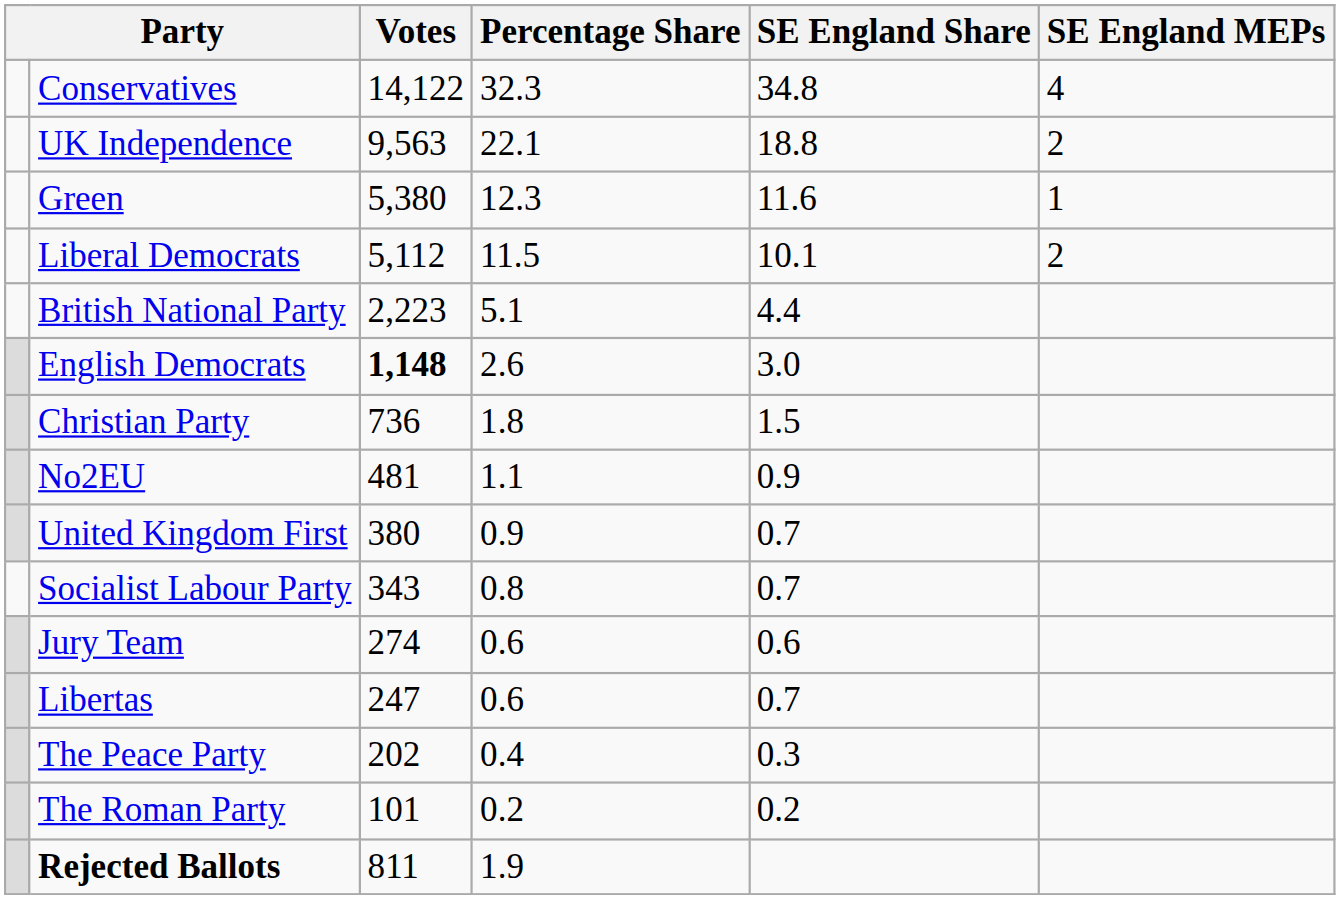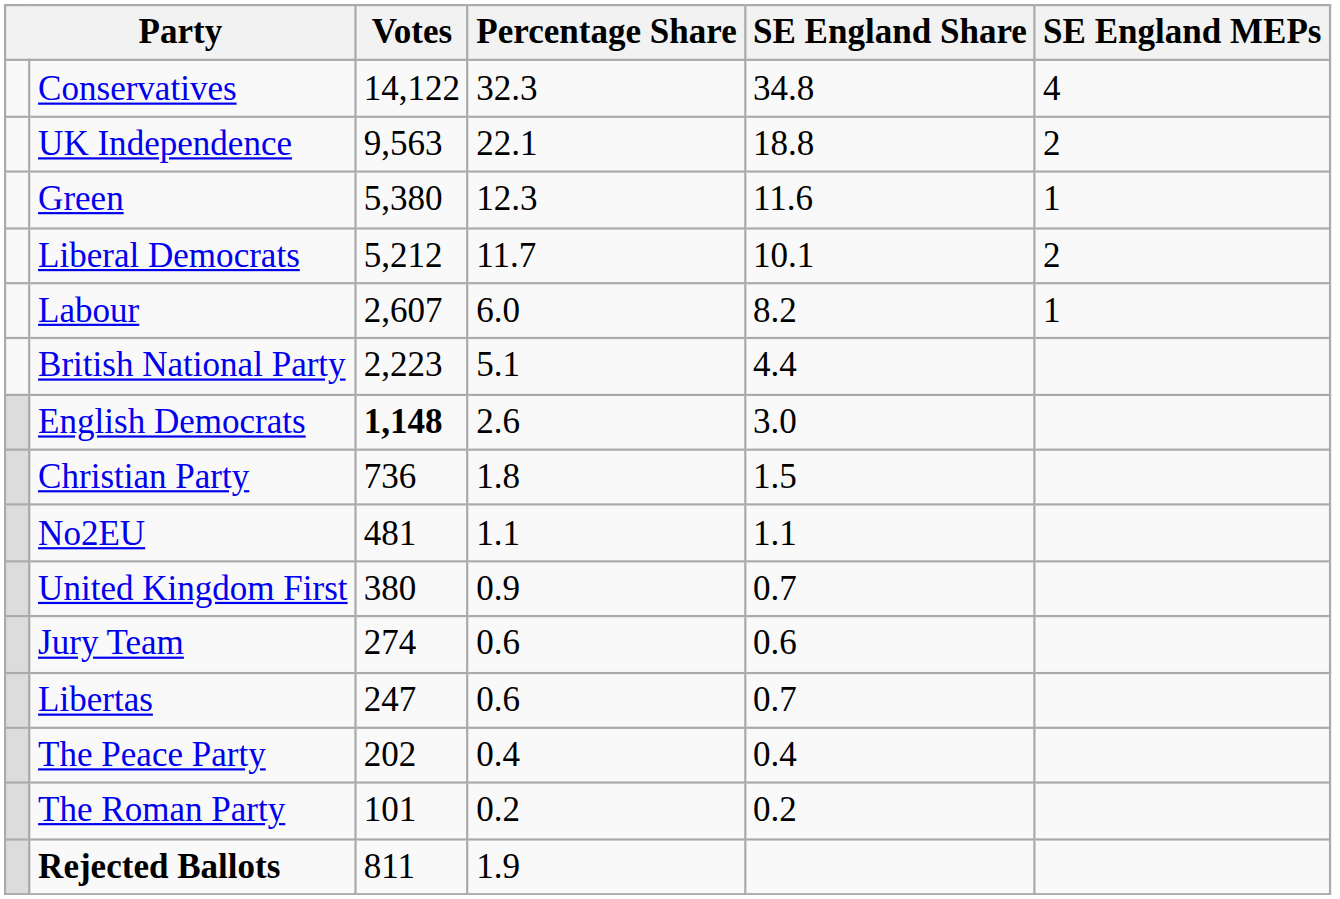(406, 254) 5,112 -> (403, 254) 5,212
(510, 254) 11.5 -> (506, 254) 11.7
+ row: (89, 310)
(779, 476) 0.9 -> (775, 532) 1.1
- row: (195, 587)
(779, 754) 0.3 -> (775, 754) 0.4
